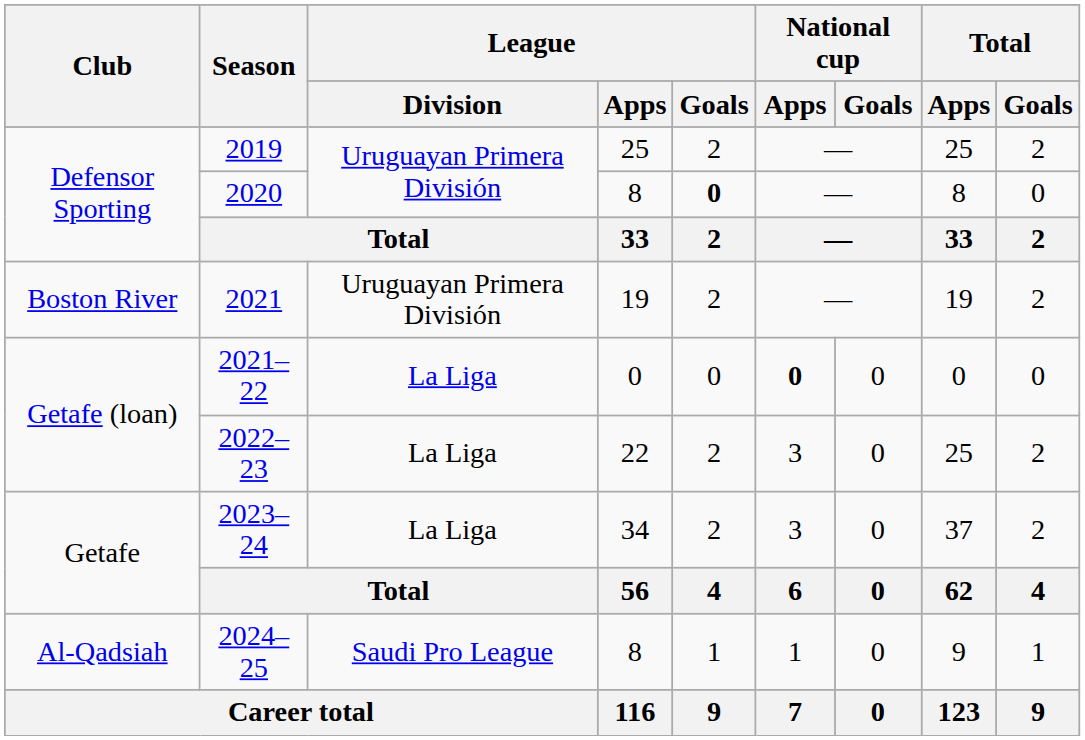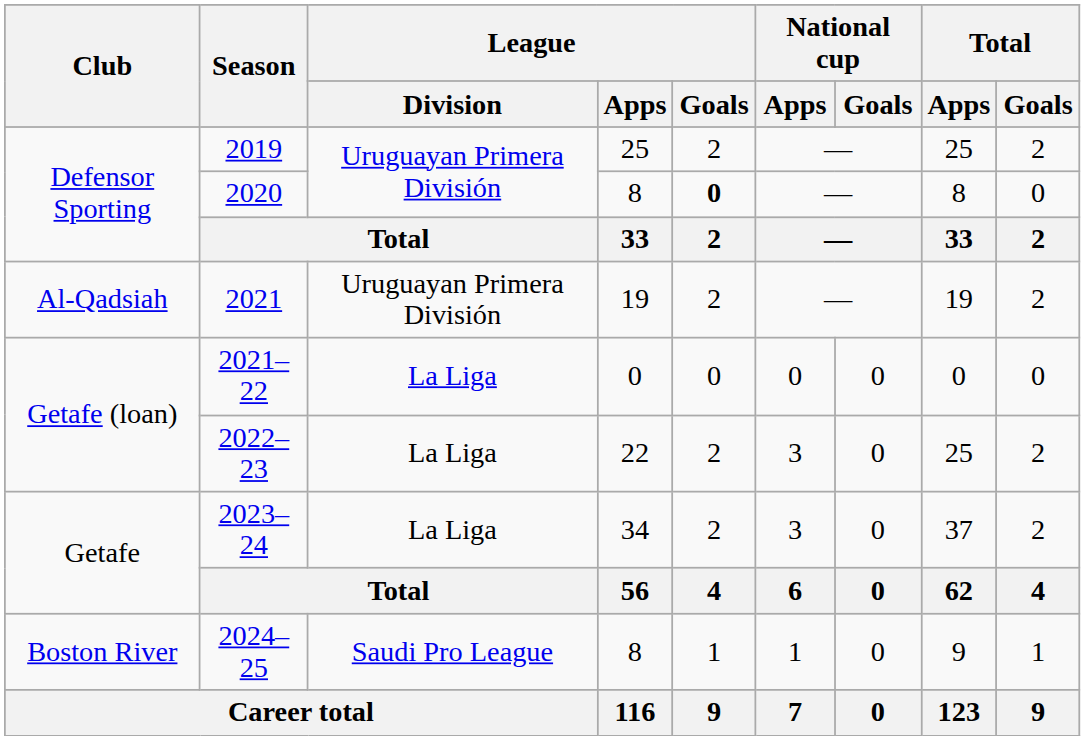(102, 299) Boston River -> (102, 299) Al-Qadsiah
(795, 376) bold -> (795, 376) normal
(102, 651) Al-Qadsiah -> (102, 651) Boston River
